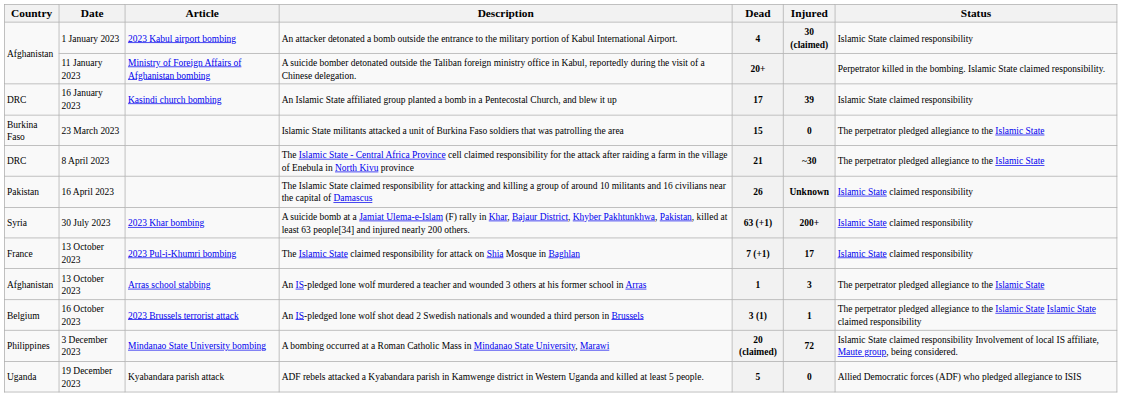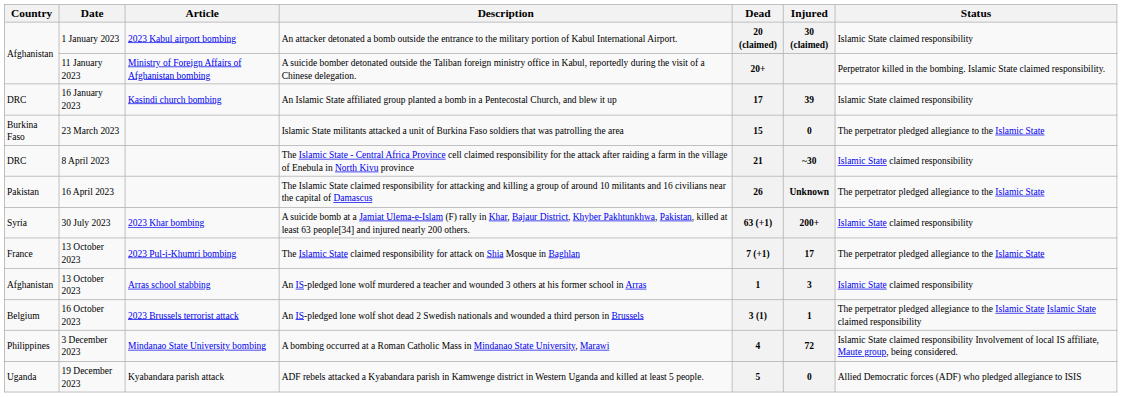(758, 38) 4 -> (758, 38) 20 (claimed)
(941, 161) The perpetrator pledged allegiance to the Islamic State -> (905, 161) Islamic State claimed responsibility
(905, 192) Islamic State claimed responsibility -> (941, 192) The perpetrator pledged allegiance to the Islamic State
(905, 254) Islamic State claimed responsibility -> (941, 254) The perpetrator pledged allegiance to the Islamic State
(941, 284) The perpetrator pledged allegiance to the Islamic State -> (905, 284) Islamic State claimed responsibility
(758, 346) 20 (claimed) -> (758, 346) 4
